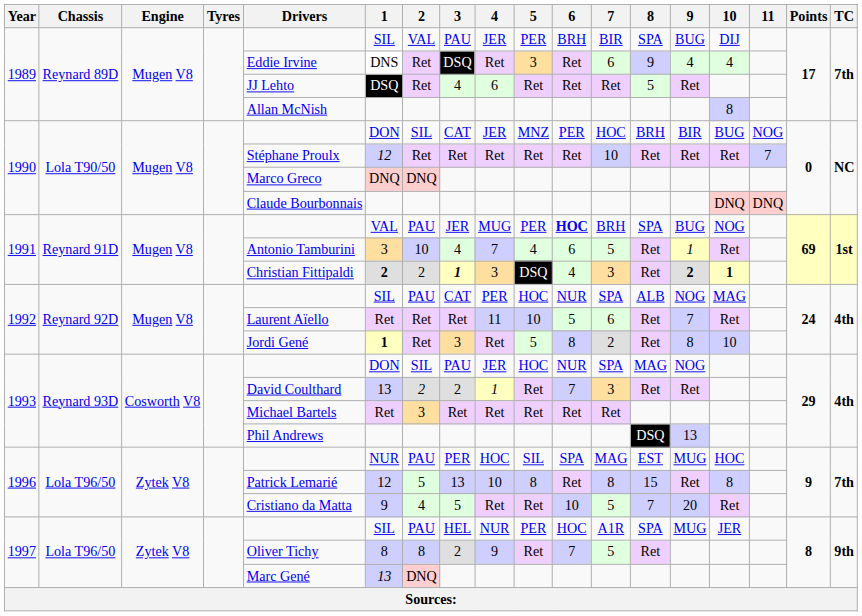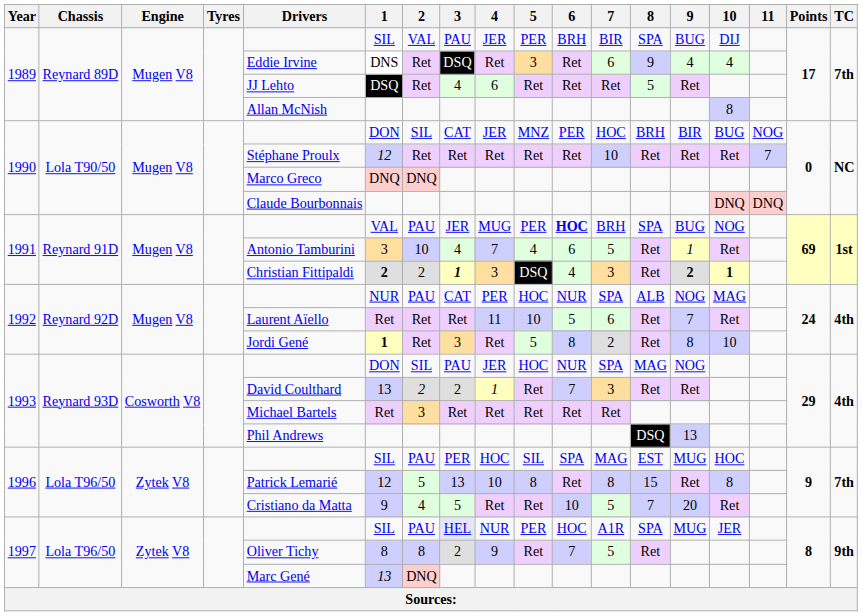(384, 296) SIL -> (384, 296) NUR
(384, 459) NUR -> (384, 459) SIL
(457, 529) no background -> (457, 529) lavender background
